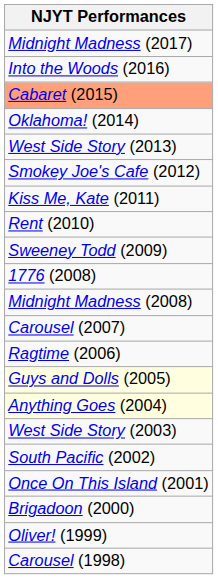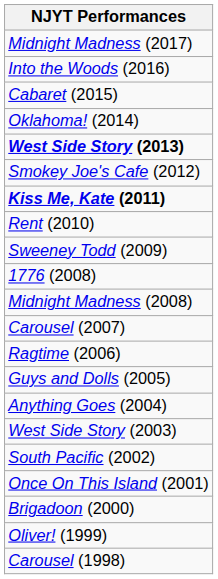(63, 95) lightsalmon background -> (63, 95) no background
(92, 146) normal -> (96, 146) bold
(84, 198) normal -> (87, 198) bold
(89, 379) lightyellow background -> (89, 379) no background
(88, 405) lightyellow background -> (88, 405) no background
